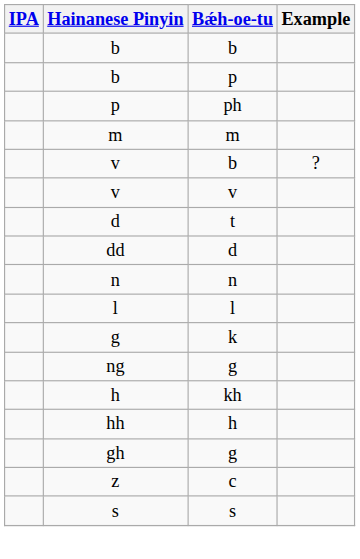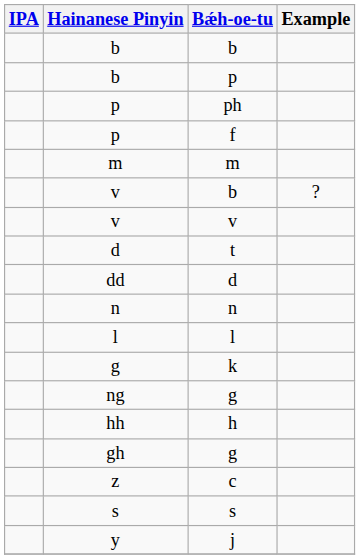+ row: (115, 134)
- row: (115, 395)
+ row: (115, 539)
